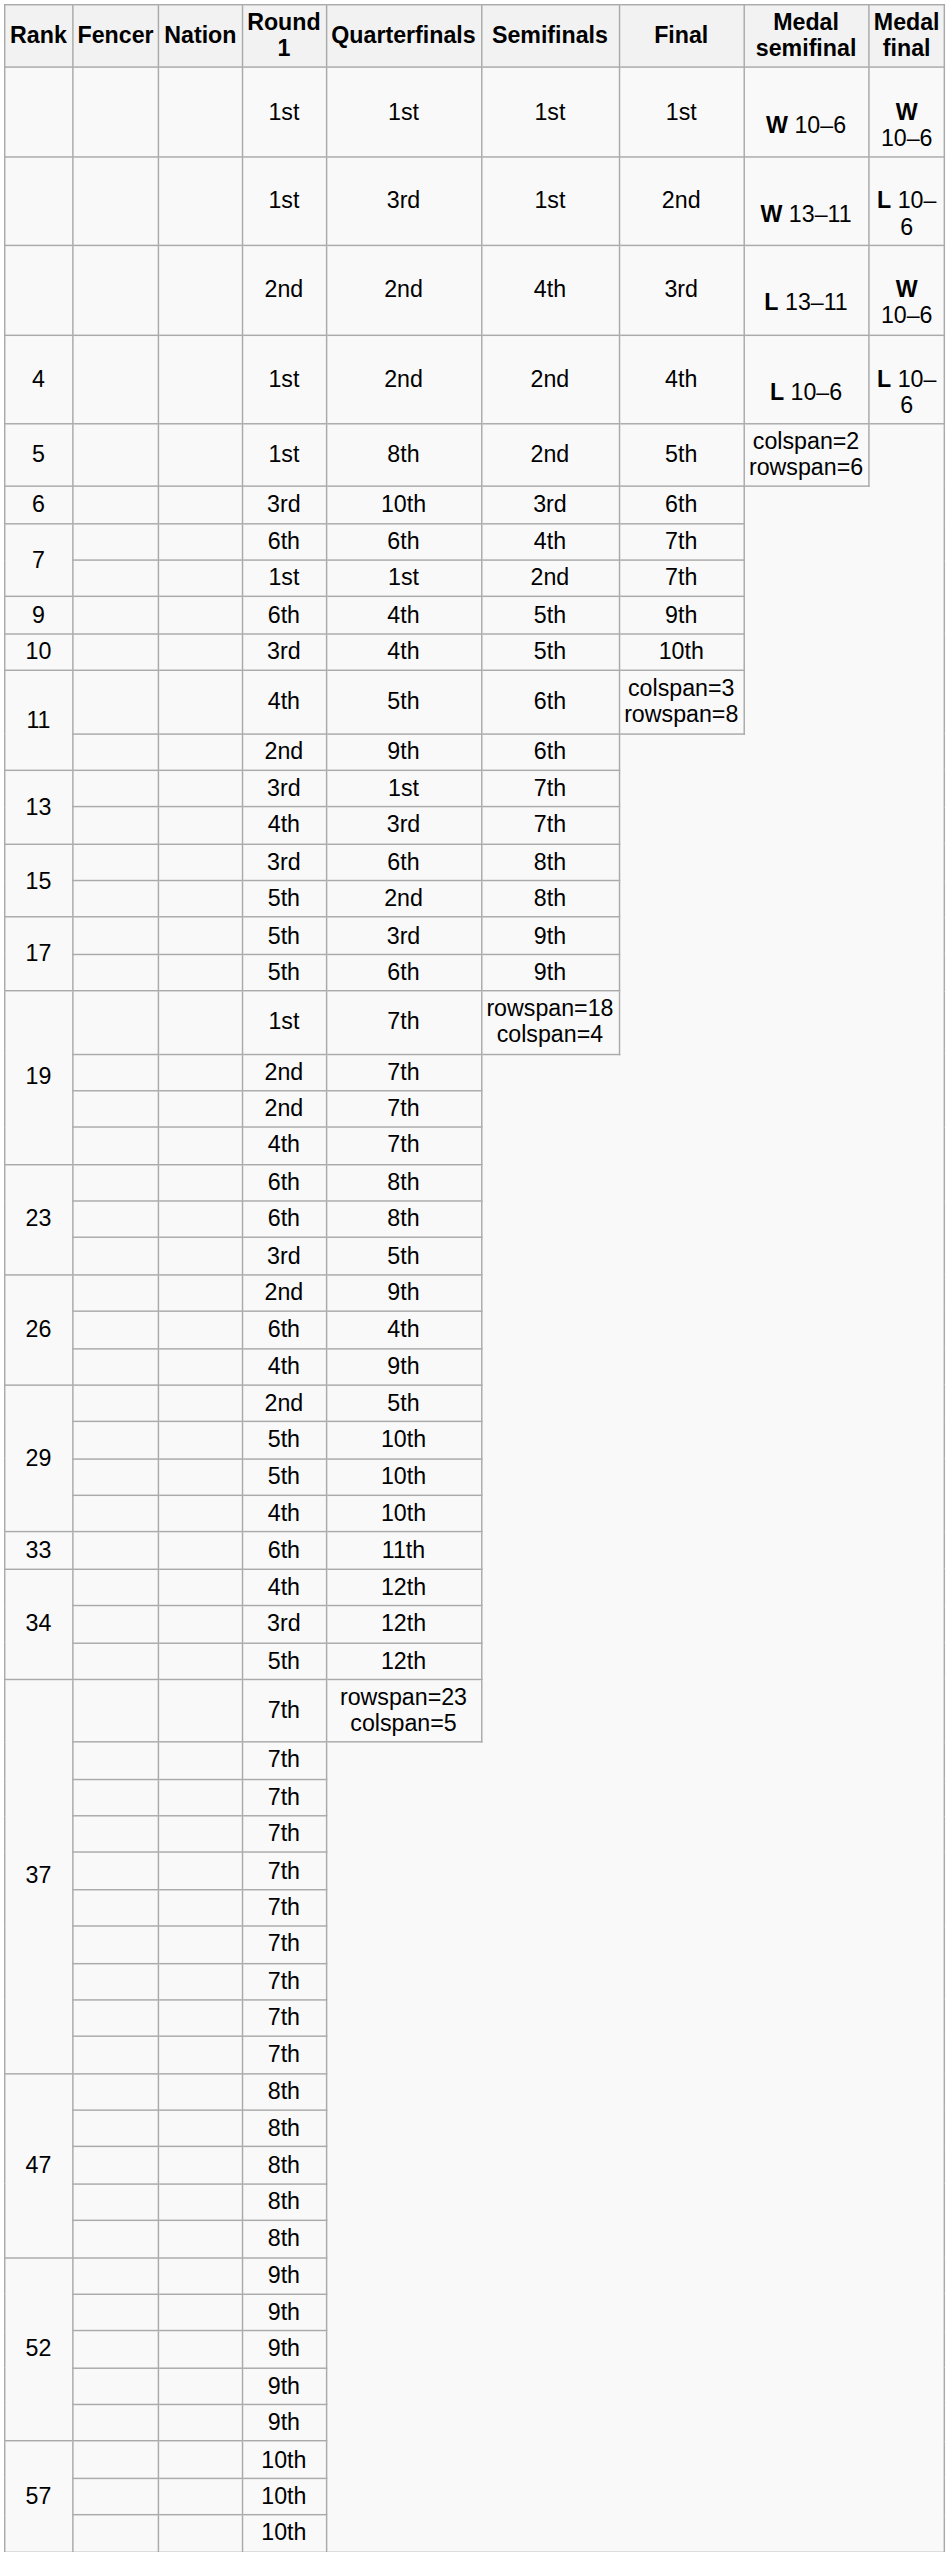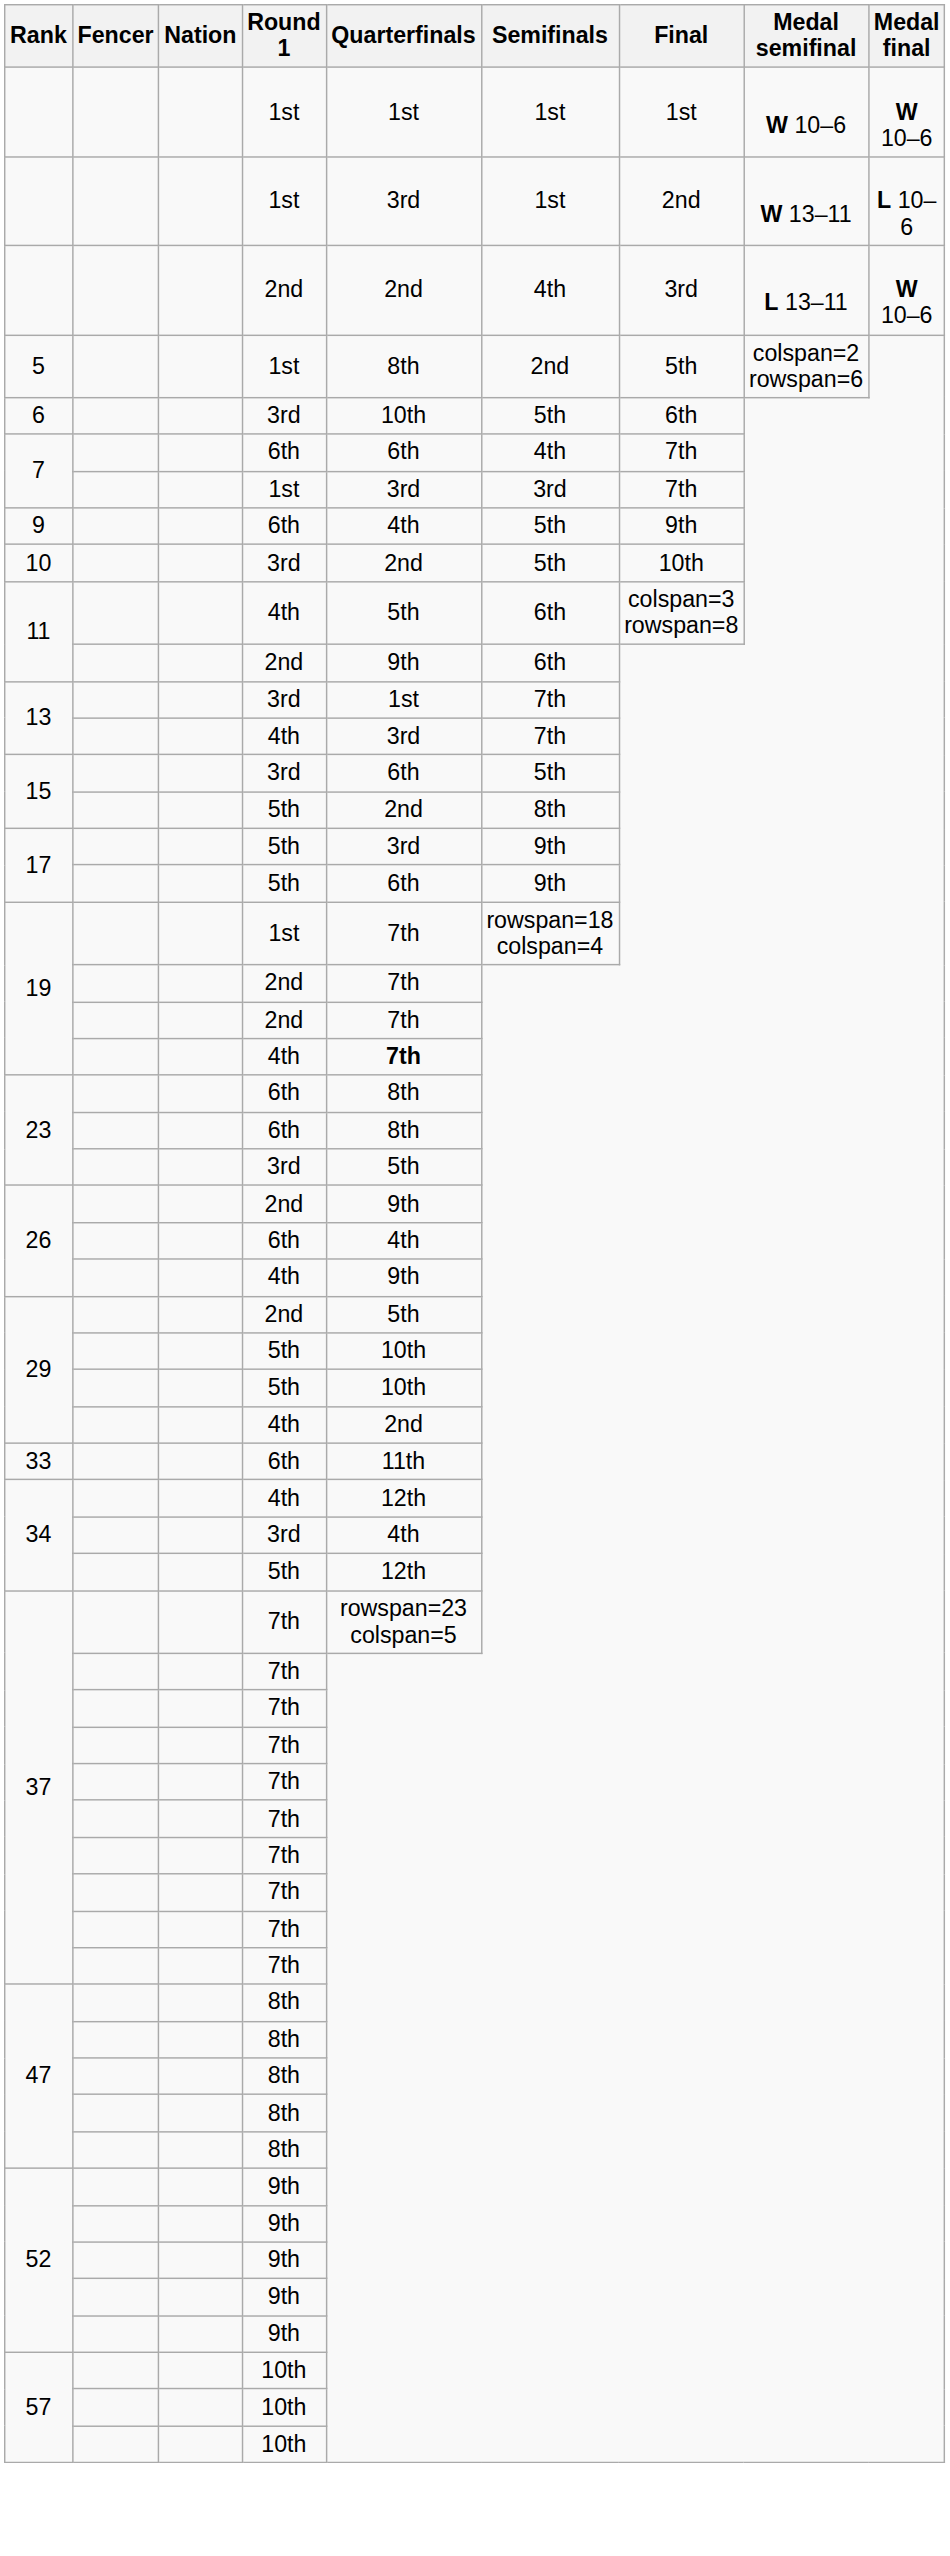- row: (38, 378)
(550, 504) 3rd -> (550, 415) 5th
(403, 578) 1st -> (403, 489) 3rd
(550, 578) 2nd -> (550, 489) 3rd
(403, 651) 4th -> (403, 562) 2nd
(550, 861) 8th -> (550, 772) 5th
(403, 1145) normal -> (403, 1056) bold
(403, 1513) 10th -> (403, 1424) 2nd
(403, 1623) 12th -> (403, 1534) 4th
